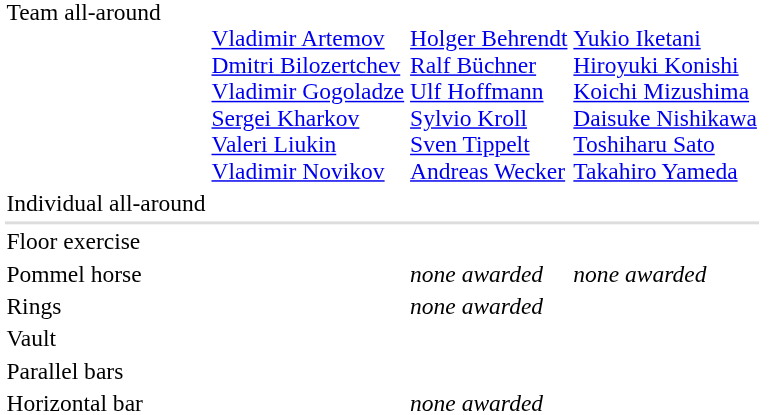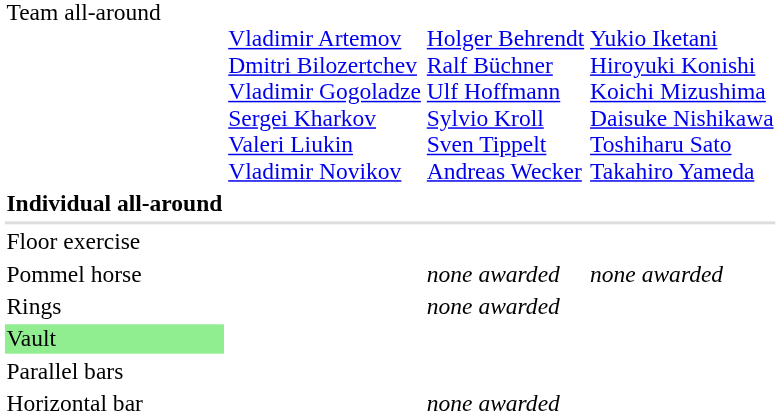(106, 203) normal -> (114, 203) bold
(31, 338) no background -> (31, 338) lightgreen background
